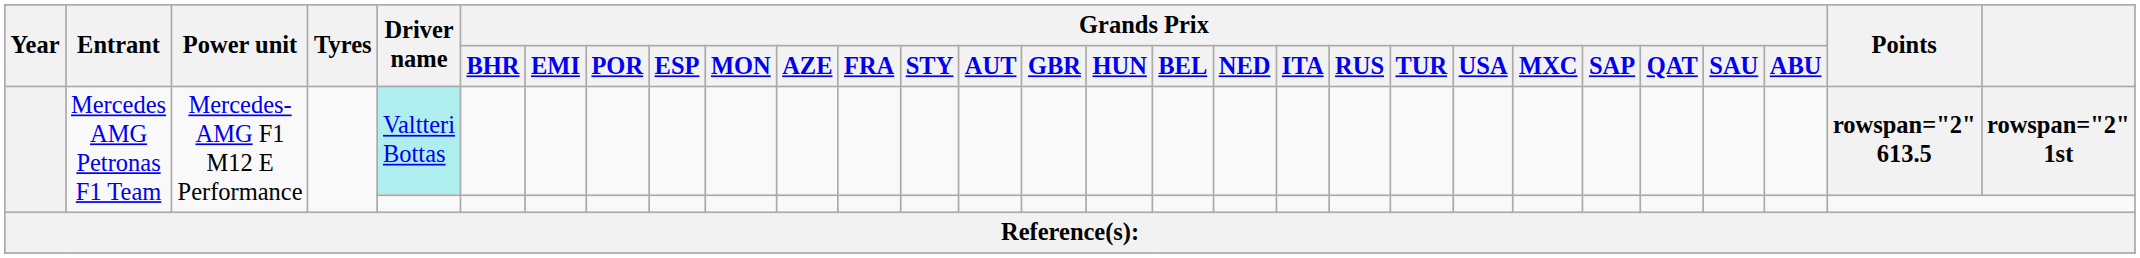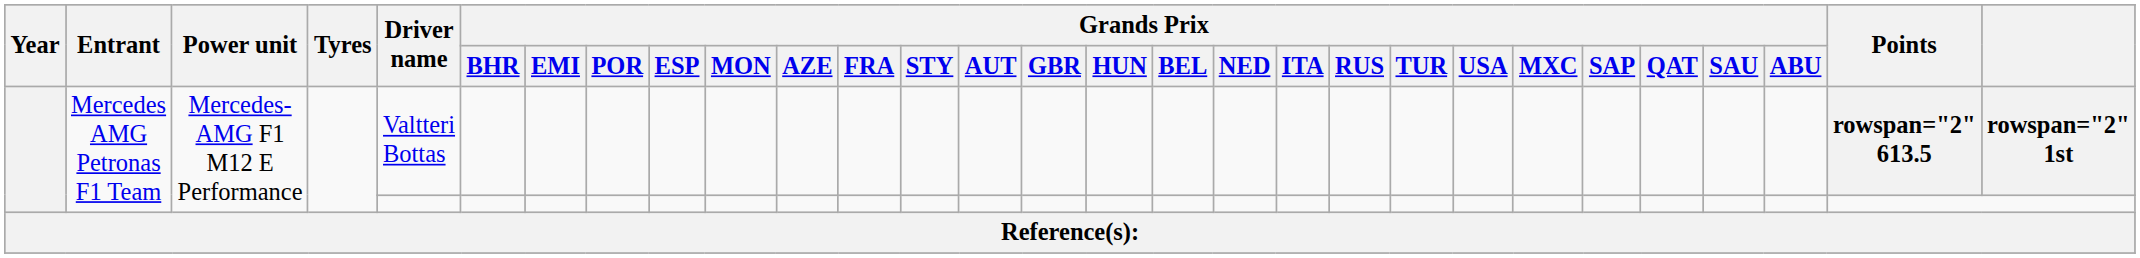(419, 140) paleturquoise background -> (419, 140) no background
